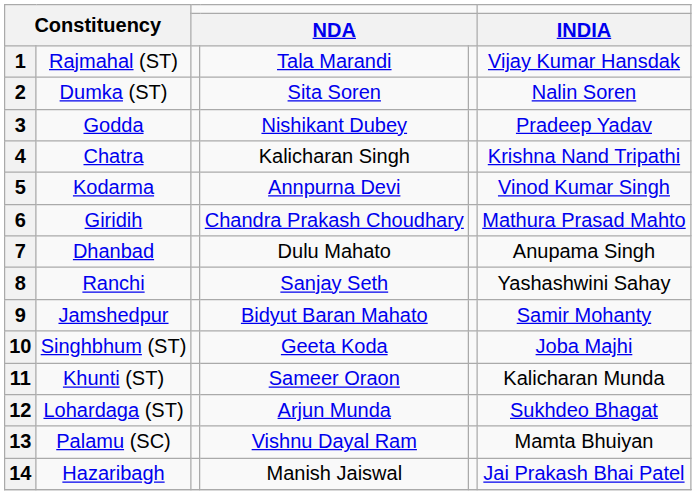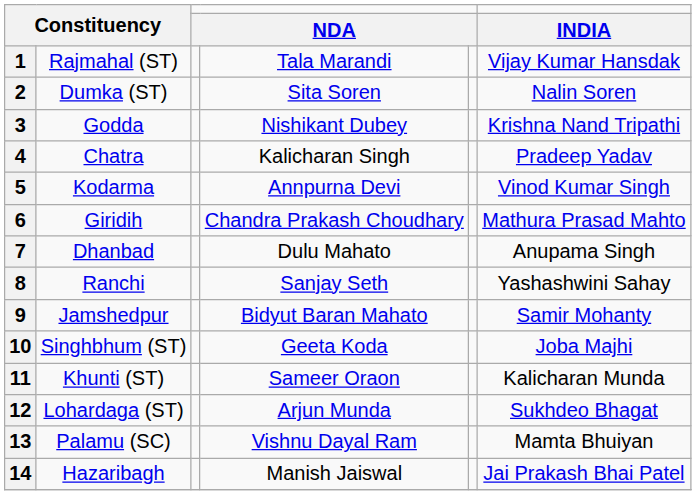(584, 124) Pradeep Yadav -> (584, 124) Krishna Nand Tripathi
(584, 156) Krishna Nand Tripathi -> (584, 156) Pradeep Yadav
